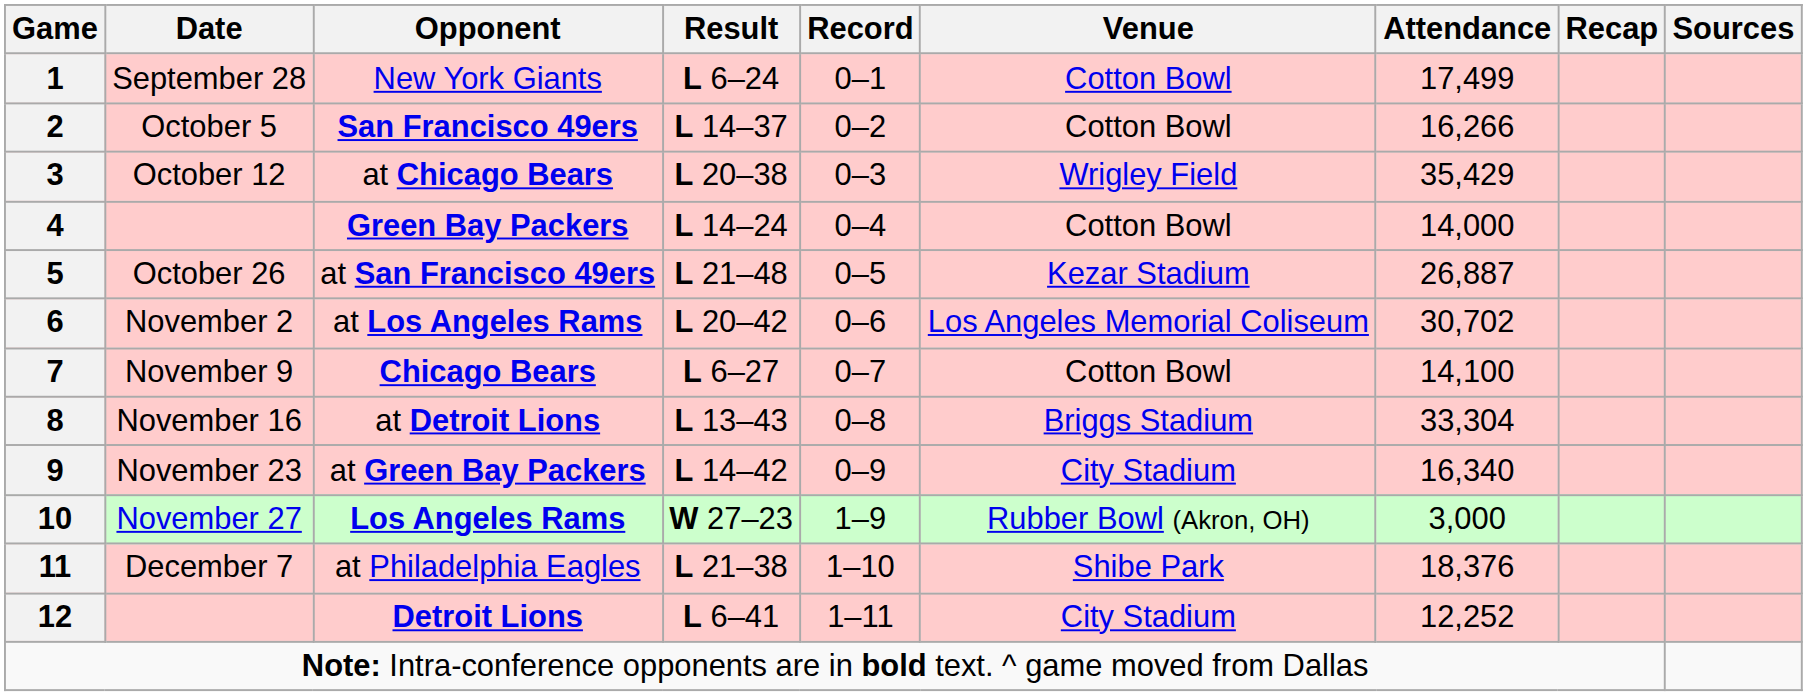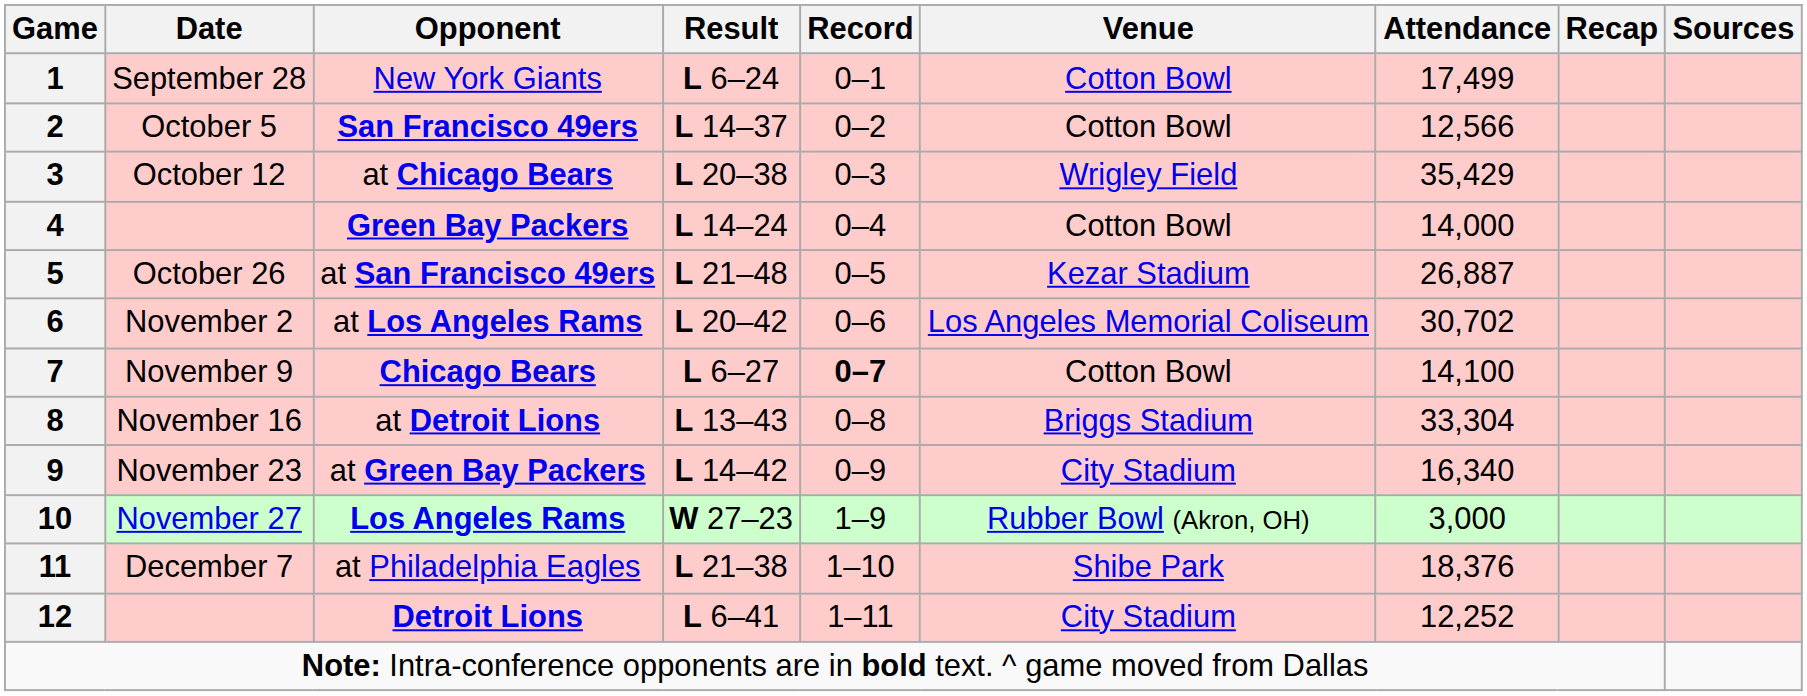(1467, 126) 16,266 -> (1467, 126) 12,566
(860, 371) normal -> (860, 371) bold
